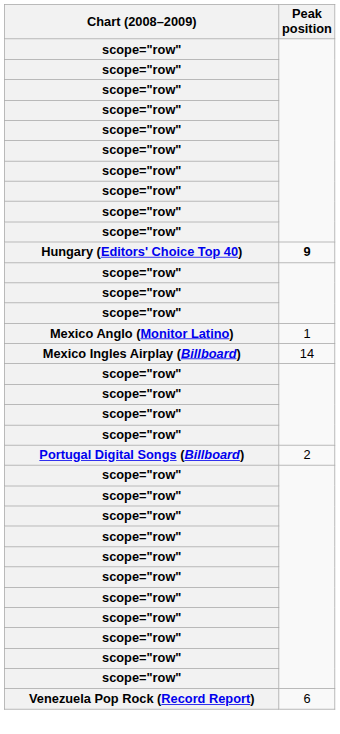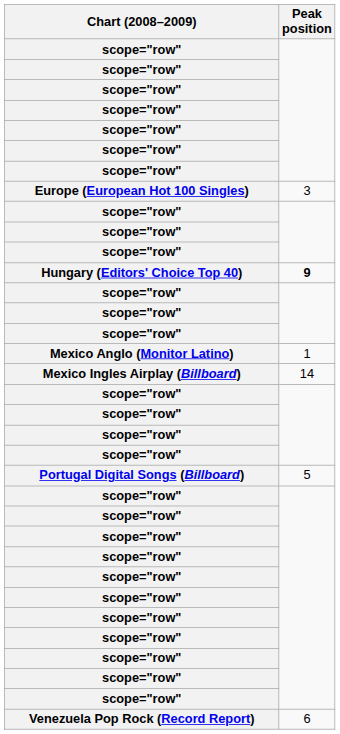+ row: (142, 191)
(307, 455) 2 -> (307, 475) 5
